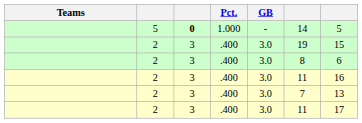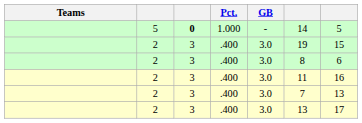(302, 110) 11 -> (302, 110) 13
